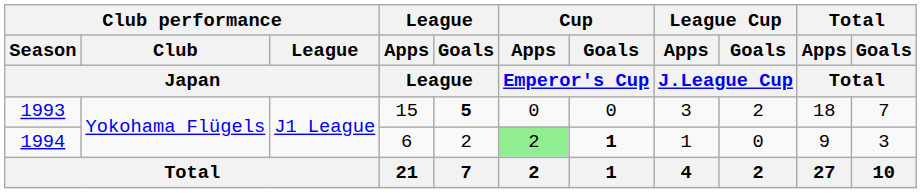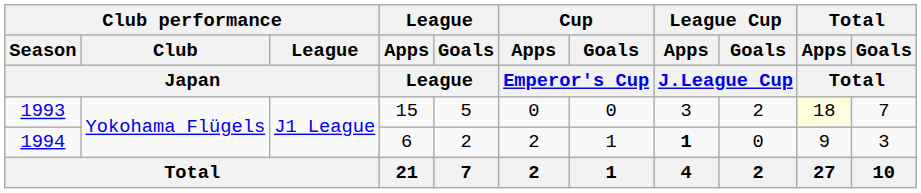(466, 112) bold -> (466, 112) normal
(824, 112) no background -> (824, 112) lightyellow background
(534, 142) lightgreen background -> (534, 142) no background
(611, 142) bold -> (611, 142) normal
(686, 142) normal -> (686, 142) bold
